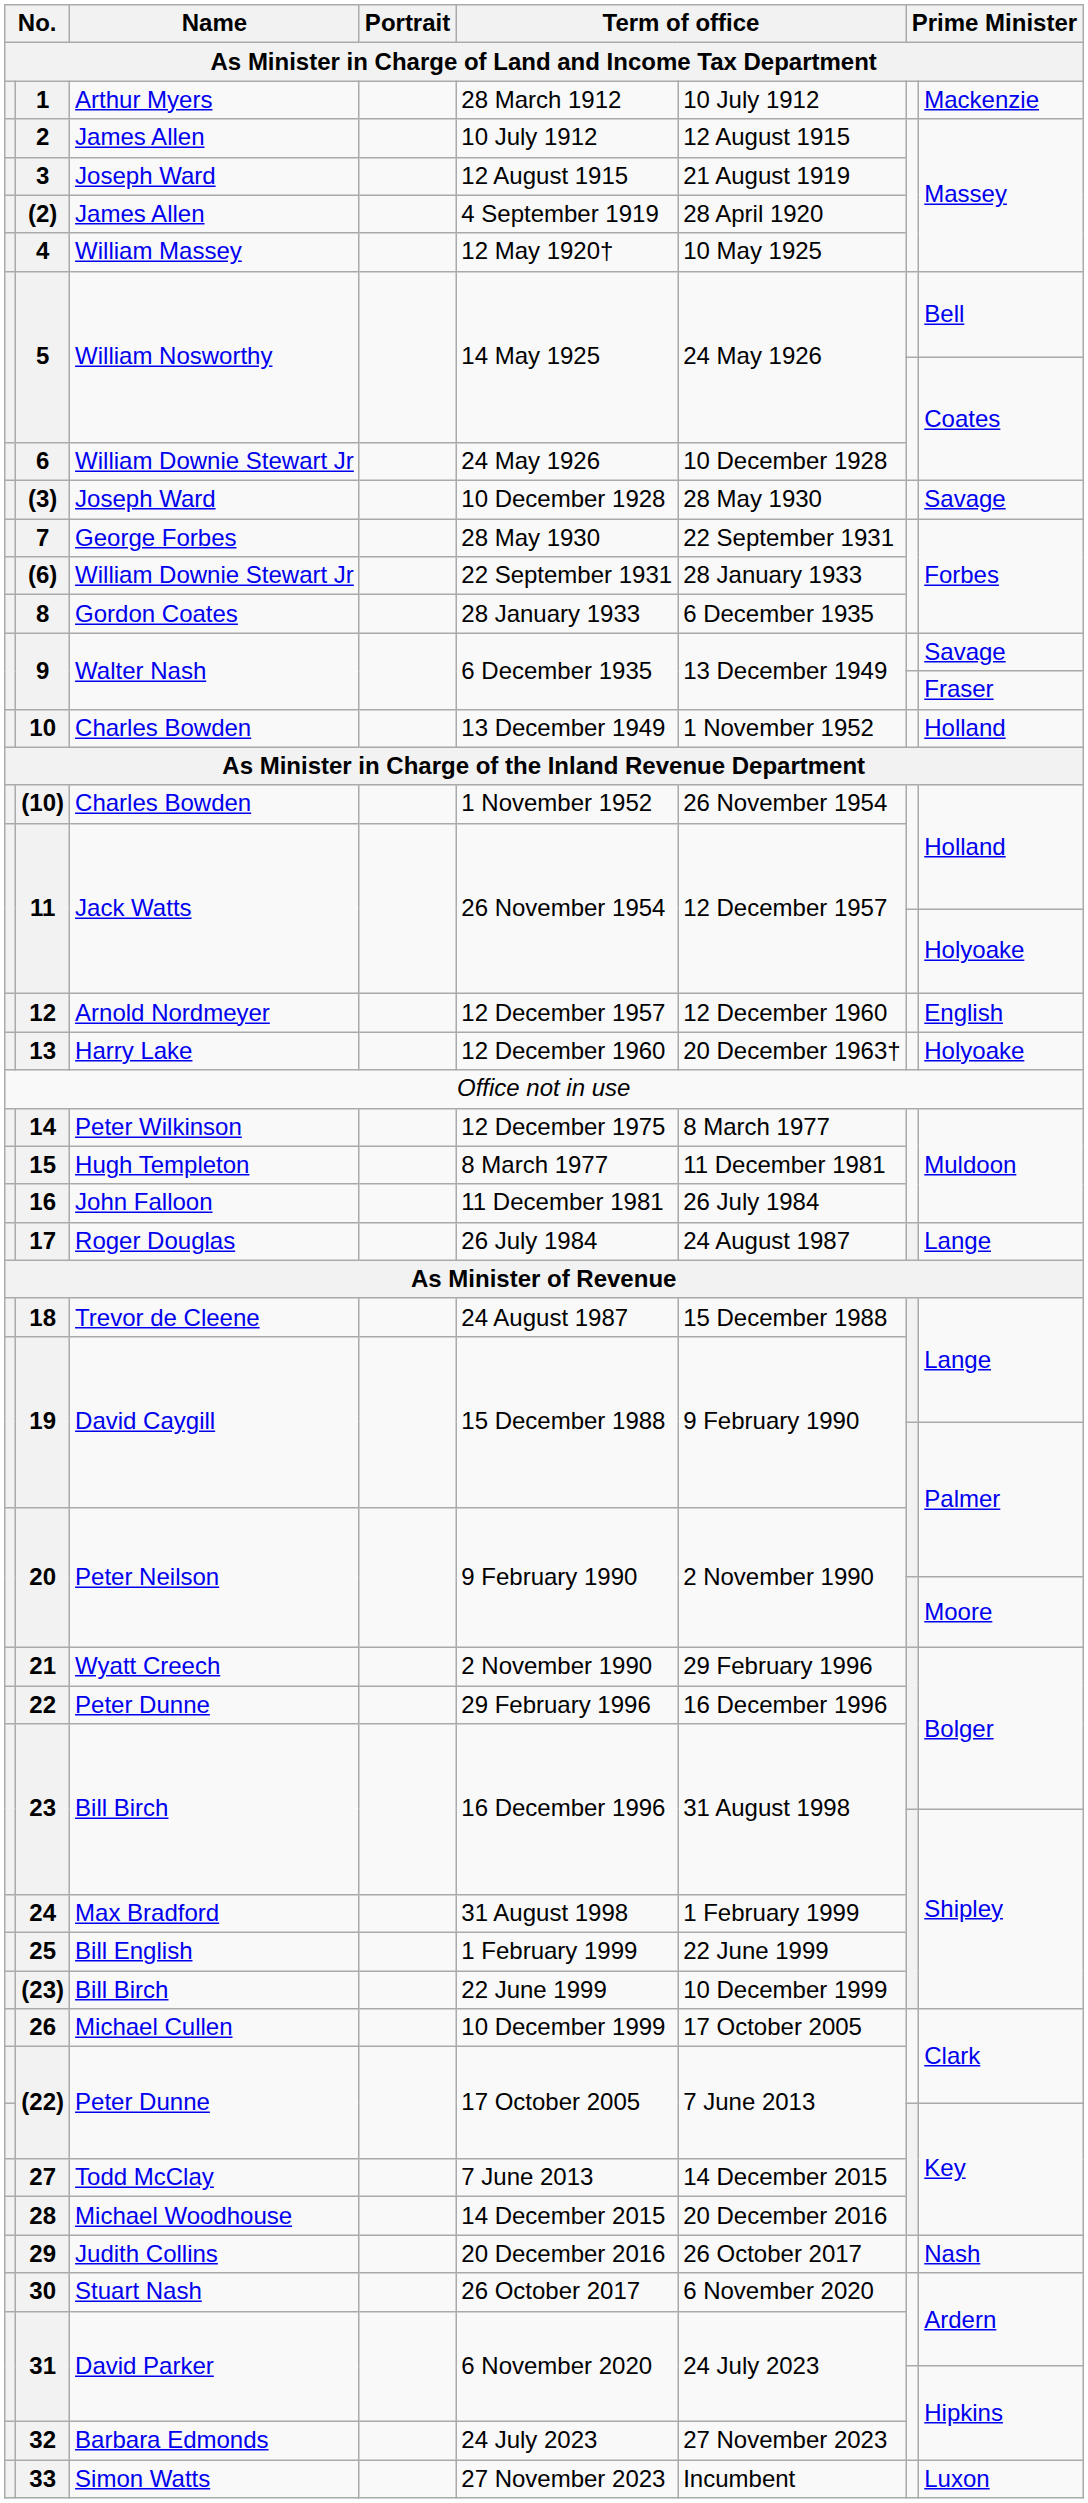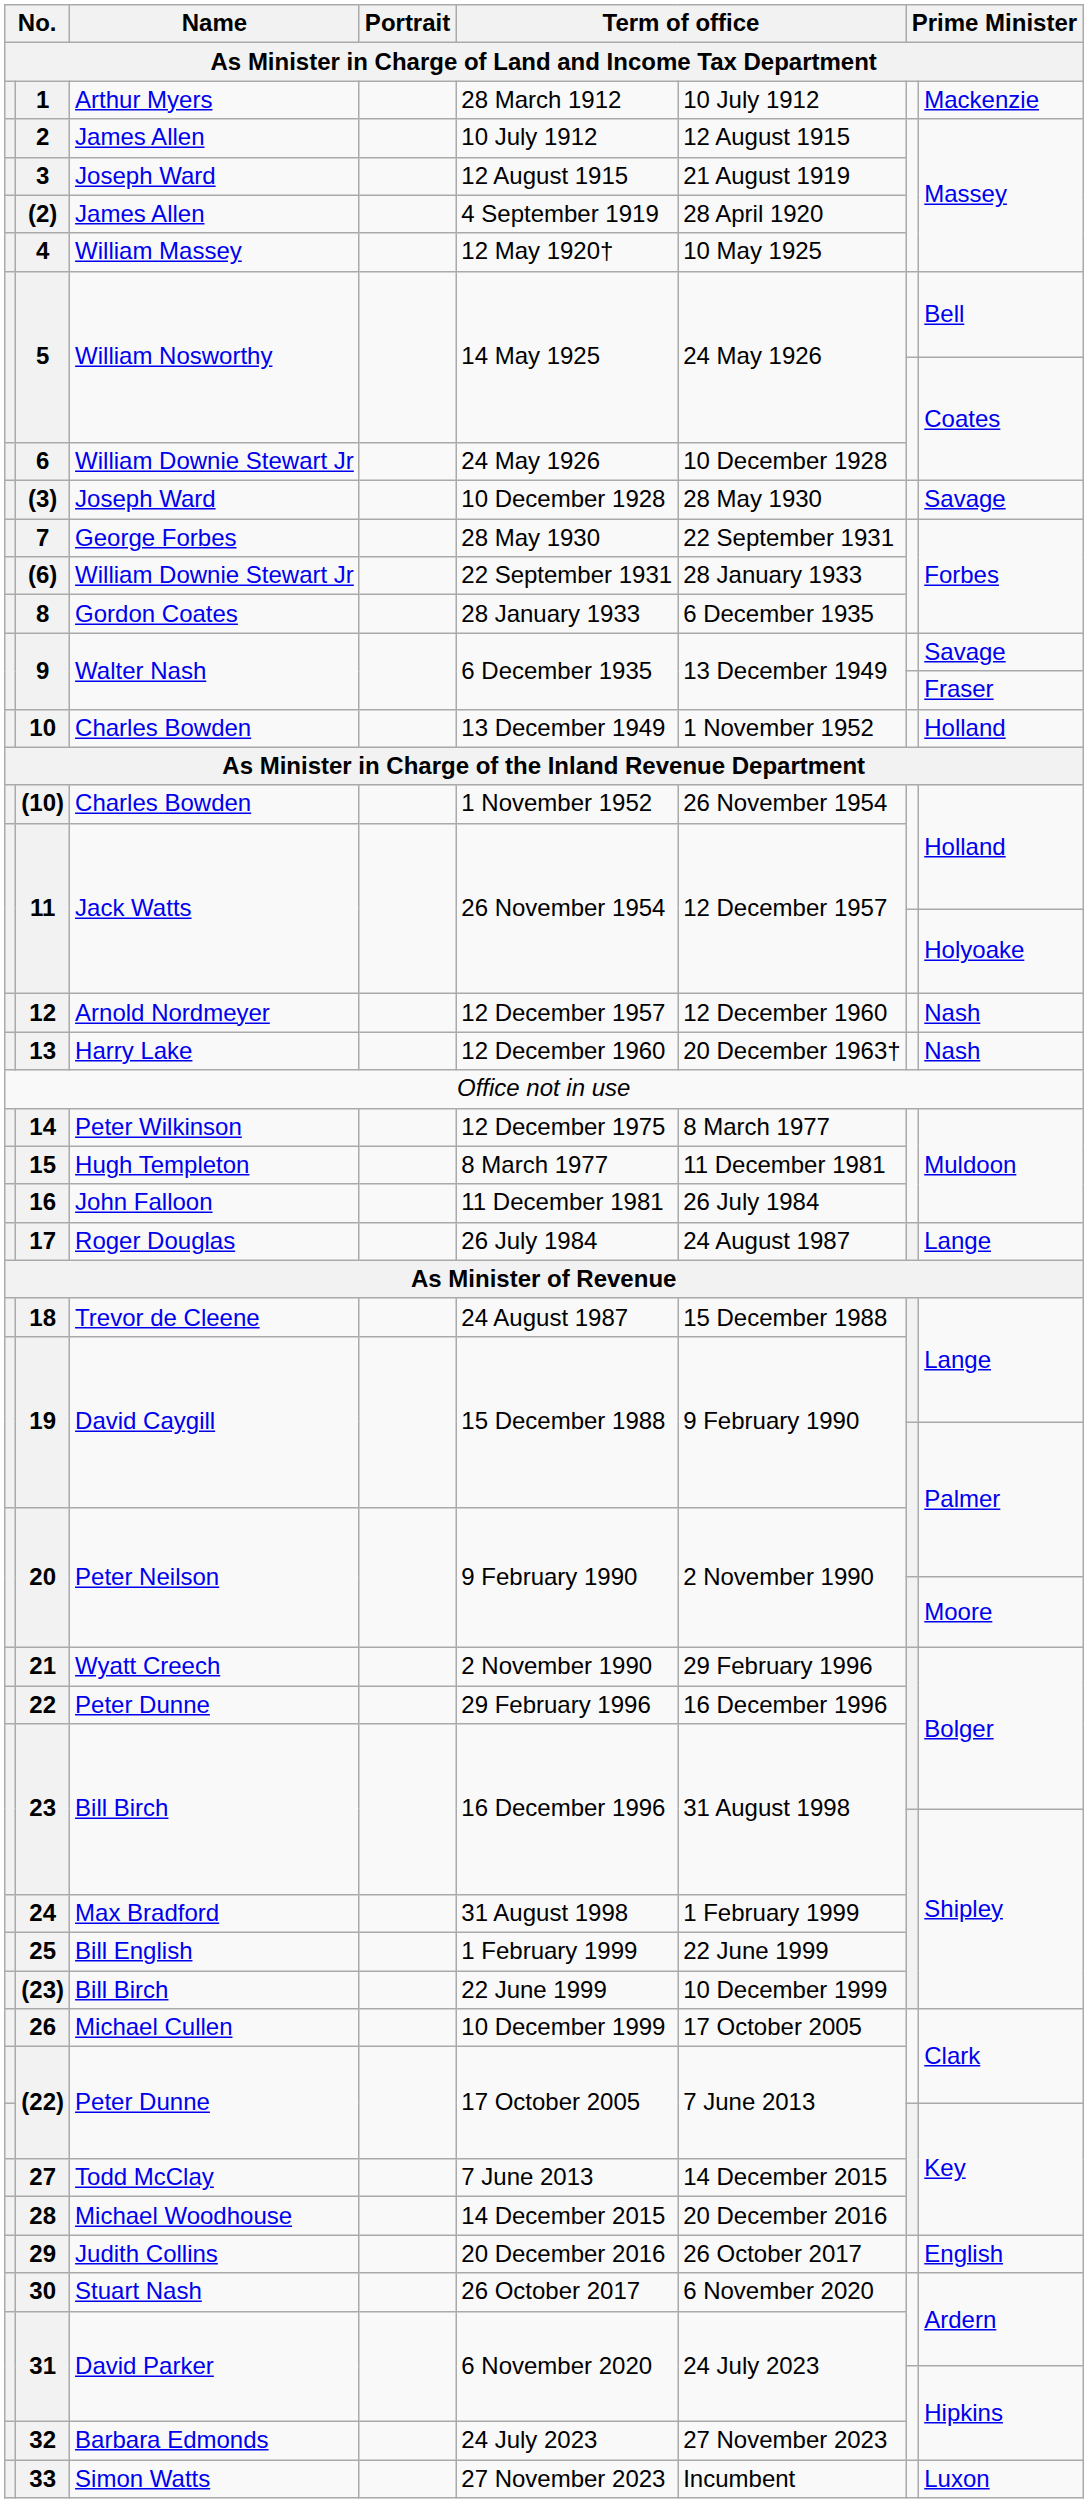(964, 1012) English -> (952, 1012) Nash
(974, 1050) Holyoake -> (952, 1050) Nash
(952, 2253) Nash -> (964, 2253) English
